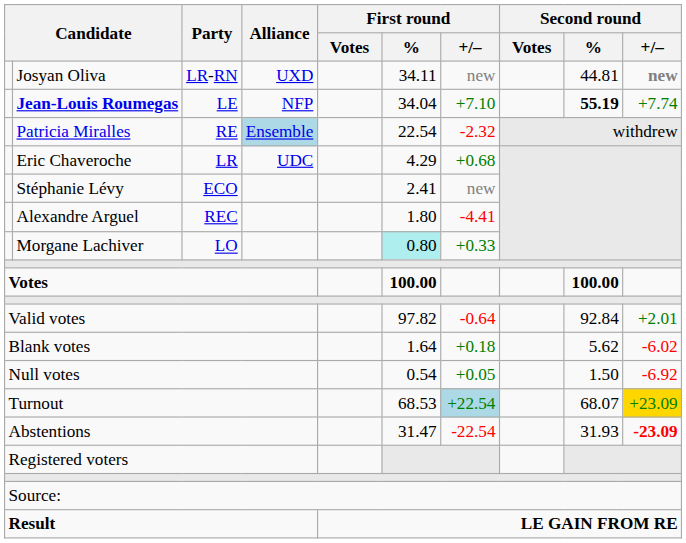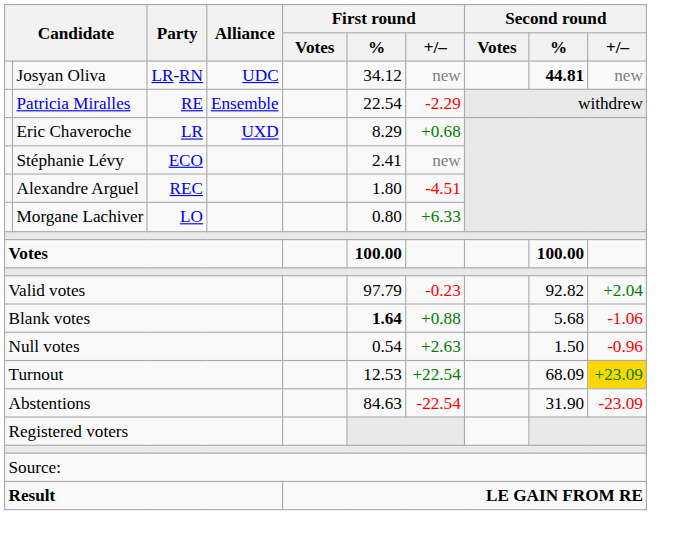(295, 75) UXD -> (260, 75) UDC
(418, 75) 34.11 -> (383, 75) 34.12
(599, 75) normal -> (565, 75) bold
(663, 75) bold -> (629, 75) normal
- row: (97, 103)
(279, 132) lightblue background -> (245, 103) no background
(478, 132) -2.32 -> (443, 103) -2.29
(295, 160) UDC -> (260, 132) UXD
(422, 160) 4.29 -> (387, 132) 8.29
(478, 217) -4.41 -> (443, 188) -4.51
(422, 245) paleturquoise background -> (387, 217) no background
(476, 245) +0.33 -> (441, 217) +6.33
(417, 318) 97.82 -> (383, 289) 97.79
(478, 318) -0.64 -> (443, 289) -0.23
(599, 318) 92.84 -> (565, 289) 92.82
(658, 318) +2.01 -> (623, 289) +2.04
(422, 346) normal -> (387, 318) bold
(476, 346) +0.18 -> (441, 318) +0.88
(604, 346) 5.62 -> (569, 318) 5.68
(660, 346) -6.02 -> (625, 318) -1.06
(476, 374) +0.05 -> (441, 346) +2.63
(660, 374) -6.92 -> (625, 346) -0.96
(417, 402) 68.53 -> (383, 374) 12.53
(471, 402) lightblue background -> (437, 374) no background
(599, 402) 68.07 -> (565, 374) 68.09
(417, 431) 31.47 -> (383, 402) 84.63
(599, 431) 31.93 -> (565, 402) 31.90
(655, 431) bold -> (621, 402) normal
